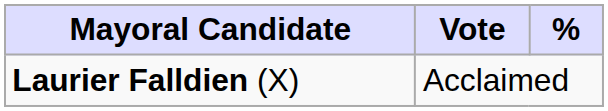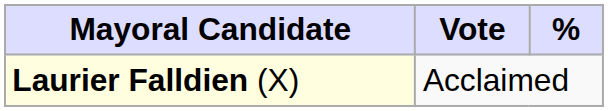(156, 79) no background -> (156, 79) lightyellow background
